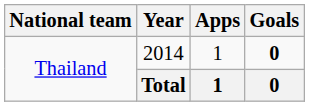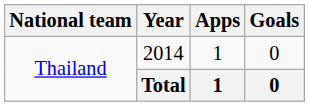(274, 52) bold -> (274, 52) normal
